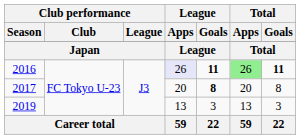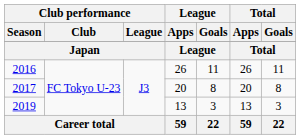(181, 69) lavender background -> (181, 69) no background
(213, 69) bold -> (213, 69) normal
(246, 69) lightgreen background -> (246, 69) no background
(278, 69) bold -> (278, 69) normal
(213, 87) bold -> (213, 87) normal
